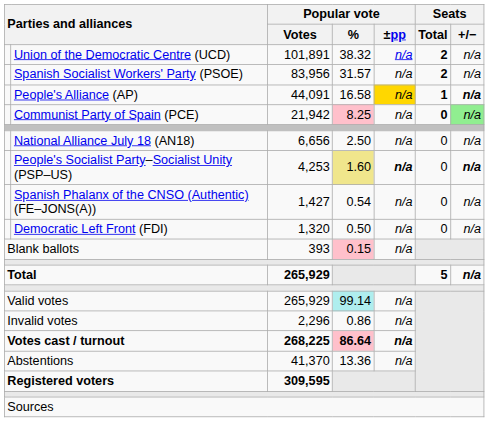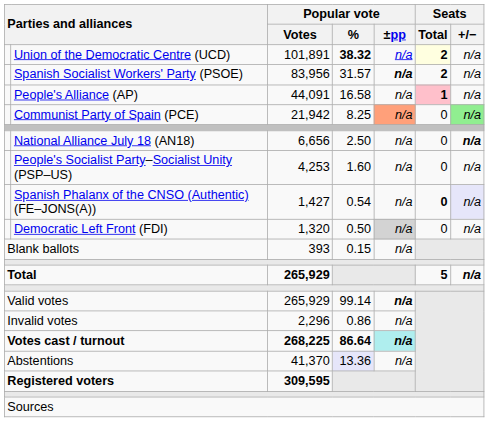(355, 54) normal -> (355, 54) bold
(444, 54) no background -> (444, 54) lightyellow background
(404, 74) normal -> (403, 74) bold
(404, 94) gold background -> (404, 94) no background
(444, 94) no background -> (444, 94) pink background
(472, 94) bold -> (472, 94) normal
(359, 114) pink background -> (359, 114) no background
(404, 114) no background -> (404, 114) lightsalmon background
(444, 114) bold -> (444, 114) normal
(472, 140) normal -> (472, 140) bold
(359, 167) khaki background -> (359, 167) no background
(403, 167) bold -> (404, 167) normal
(472, 167) bold -> (472, 167) normal
(444, 202) normal -> (444, 202) bold
(472, 202) no background -> (472, 202) lavender background
(404, 229) no background -> (404, 229) lightgrey background
(359, 249) pink background -> (359, 249) no background
(355, 300) paleturquoise background -> (355, 300) no background
(404, 300) normal -> (403, 300) bold
(355, 341) pink background -> (355, 341) no background
(403, 341) no background -> (403, 341) paleturquoise background
(355, 361) no background -> (355, 361) lavender background
